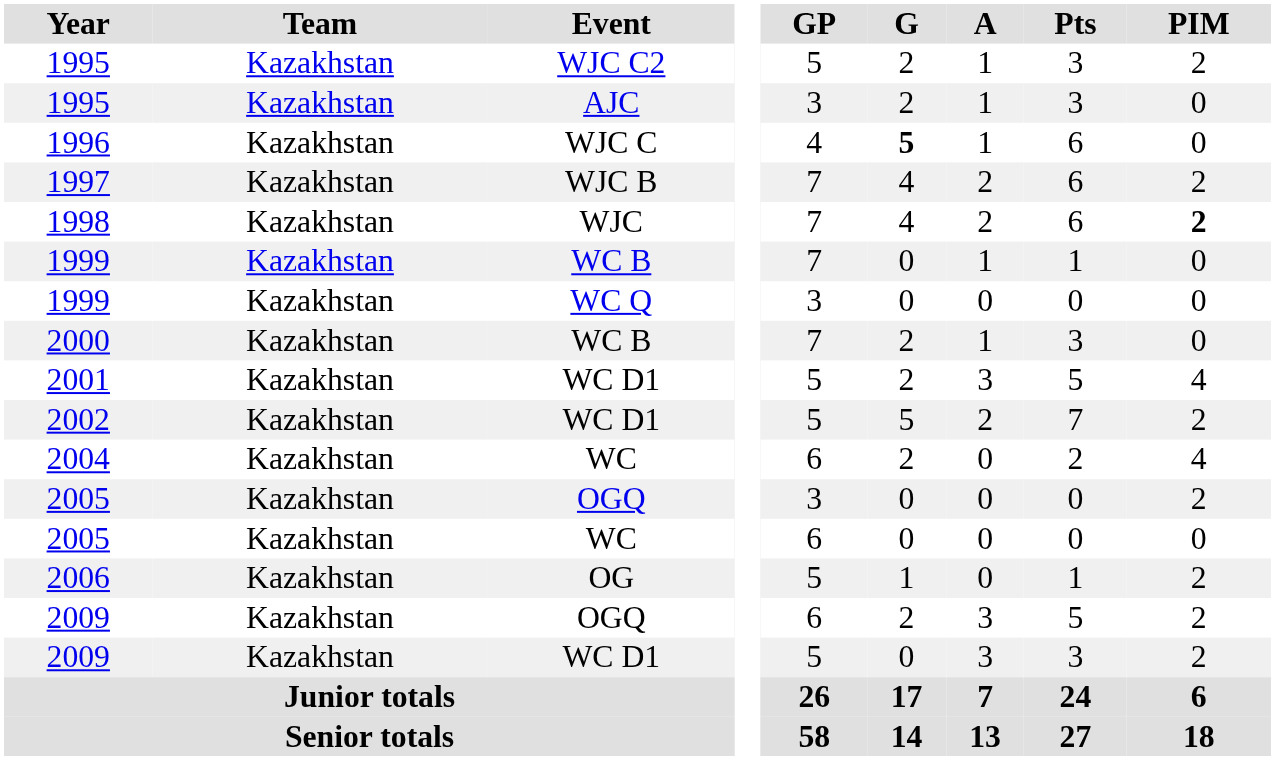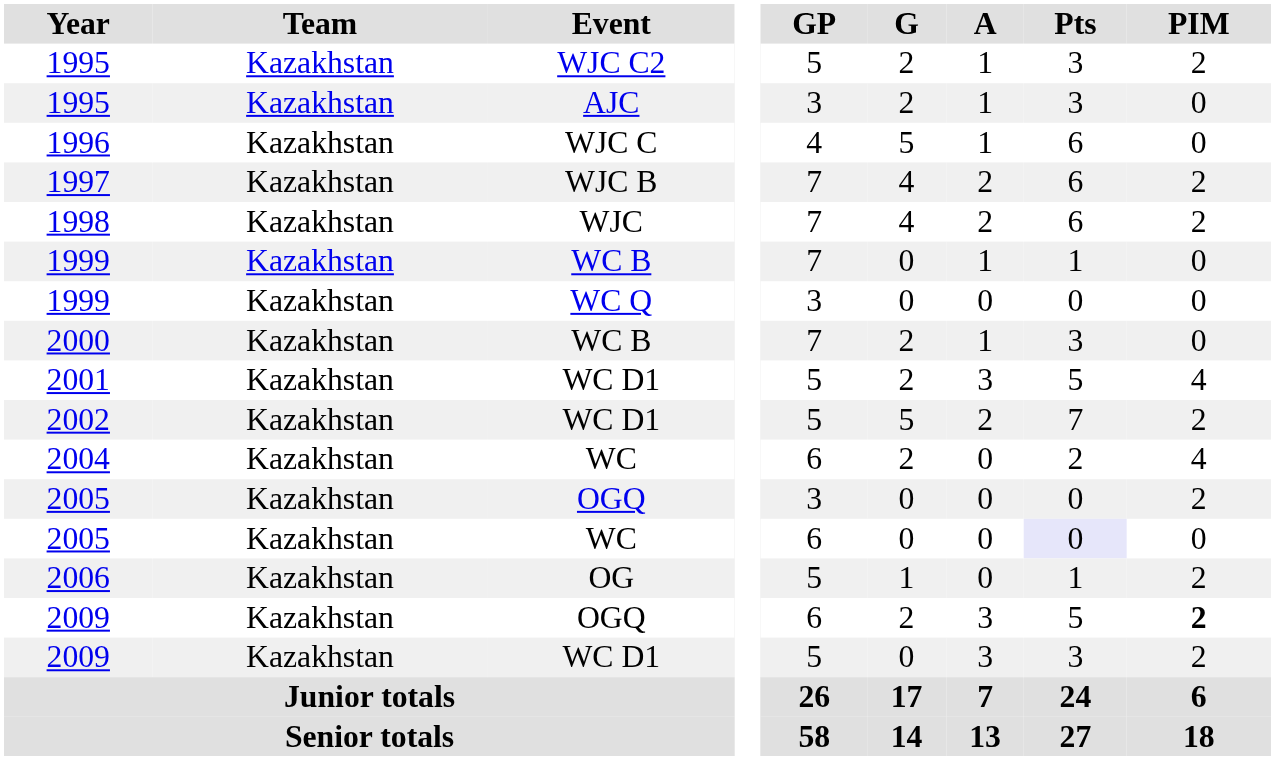(906, 142) bold -> (906, 142) normal
(1199, 221) bold -> (1199, 221) normal
(1075, 538) no background -> (1075, 538) lavender background
(1199, 617) normal -> (1199, 617) bold
